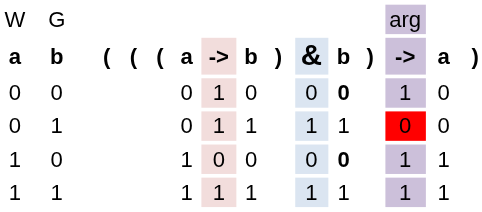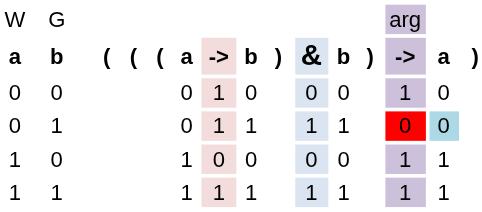(344, 93) bold -> (344, 93) normal
(444, 126) no background -> (444, 126) lightblue background
(344, 159) bold -> (344, 159) normal
